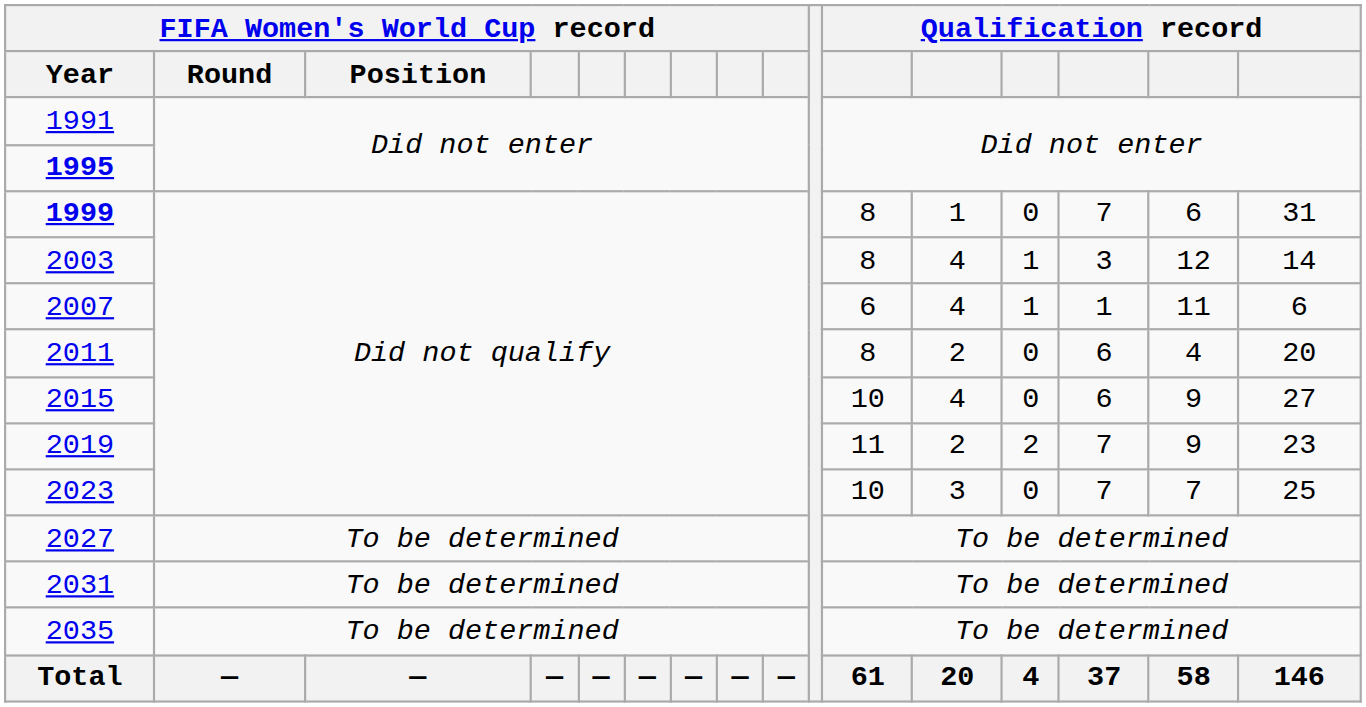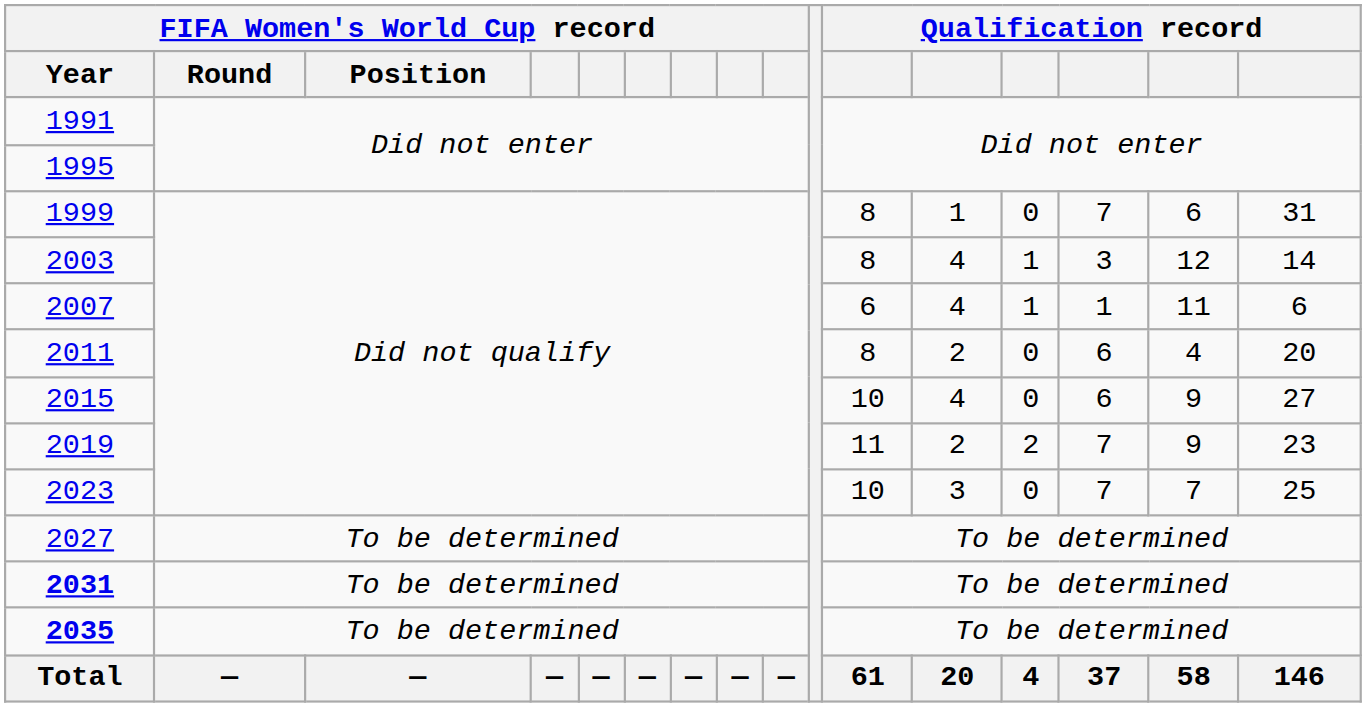(80, 167) bold -> (80, 167) normal
(80, 214) bold -> (80, 214) normal
(80, 585) normal -> (80, 585) bold
(80, 632) normal -> (80, 632) bold
